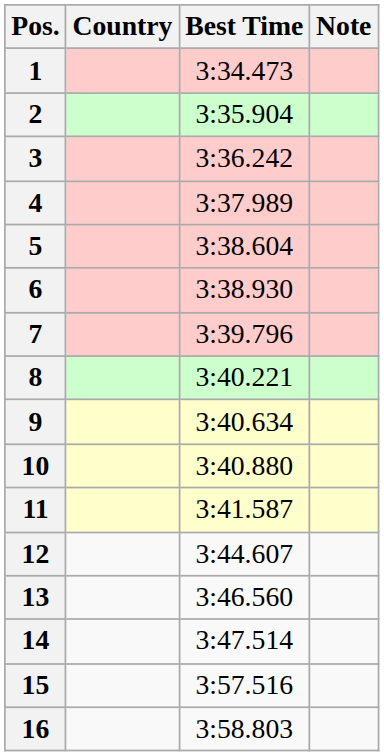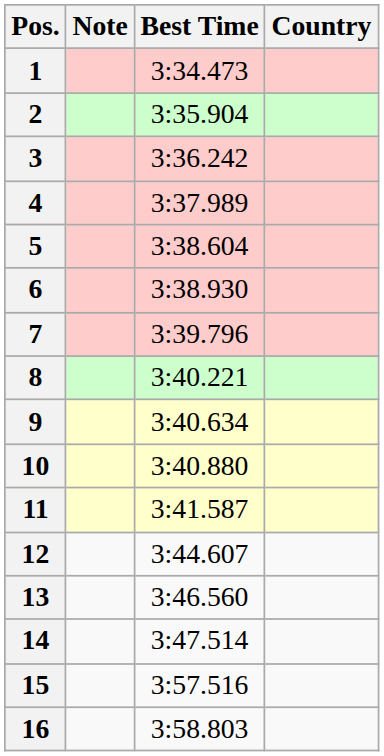columns swapped: (122, 26) <-> (344, 26)
